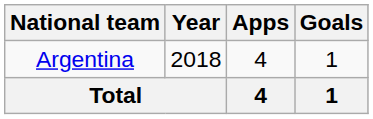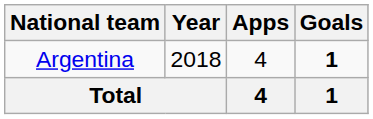(332, 58) normal -> (332, 58) bold
